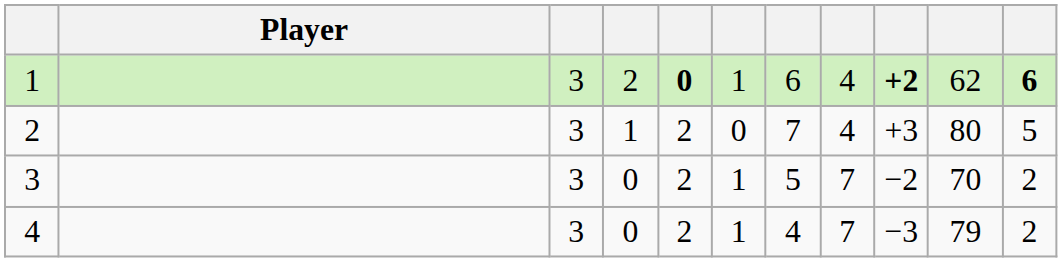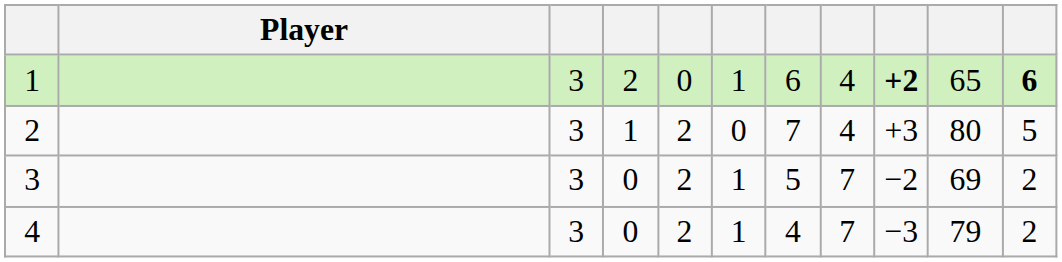(685, 79) bold -> (685, 79) normal
(965, 79) 62 -> (965, 79) 65
(965, 180) 70 -> (965, 180) 69
